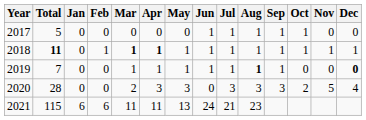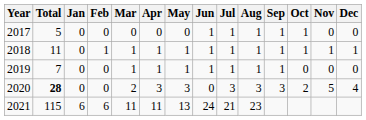(56, 50) bold -> (56, 50) normal
(134, 50) bold -> (134, 50) normal
(159, 50) bold -> (159, 50) normal
(259, 69) bold -> (259, 69) normal
(355, 69) bold -> (355, 69) normal
(55, 87) normal -> (55, 87) bold
